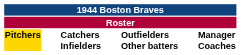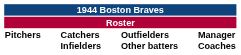(23, 35) gold background -> (23, 35) no background
